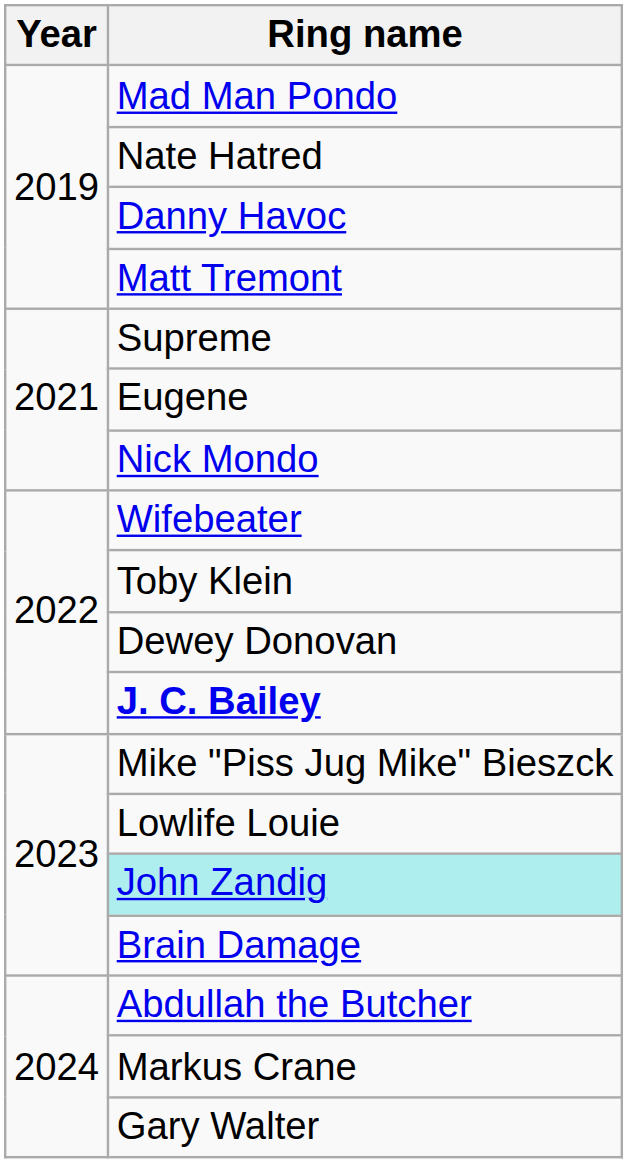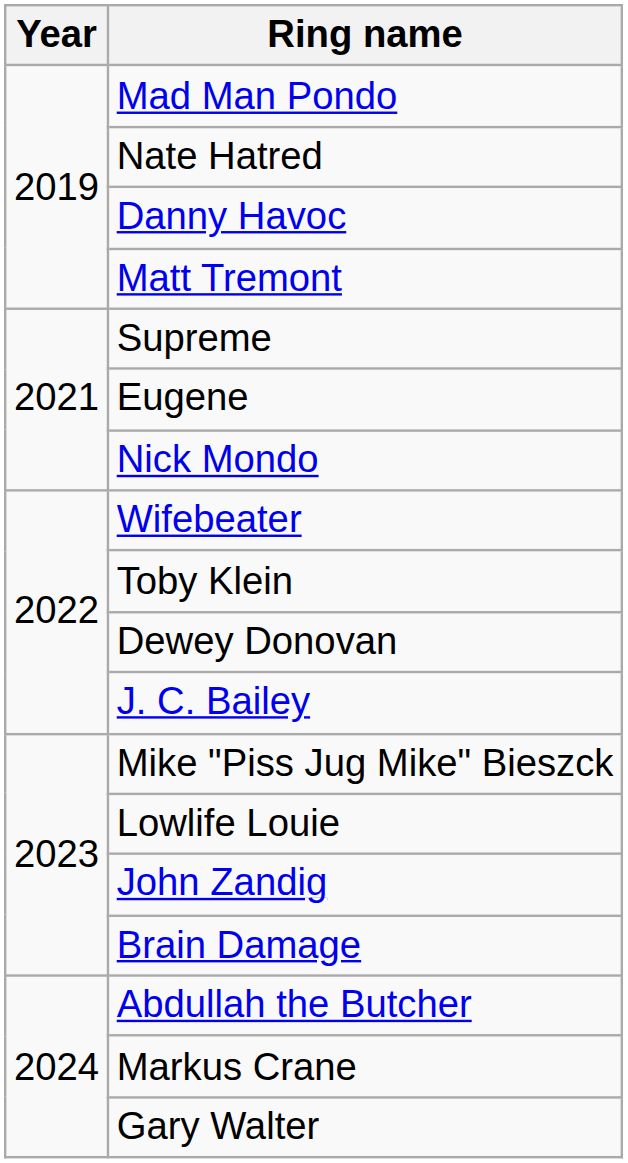(219, 701) bold -> (213, 701) normal
(222, 883) paleturquoise background -> (222, 883) no background
